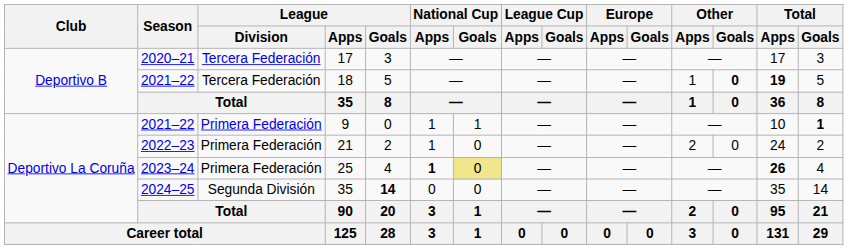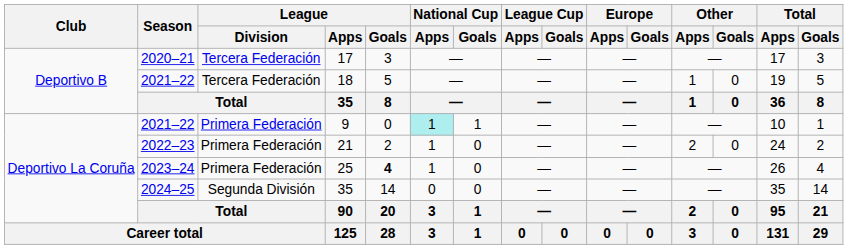(735, 80) bold -> (735, 80) normal
(778, 80) bold -> (778, 80) normal
(432, 124) no background -> (432, 124) paleturquoise background
(820, 124) bold -> (820, 124) normal
(388, 168) normal -> (388, 168) bold
(432, 168) bold -> (432, 168) normal
(478, 168) khaki background -> (478, 168) no background
(778, 168) bold -> (778, 168) normal
(388, 189) bold -> (388, 189) normal
